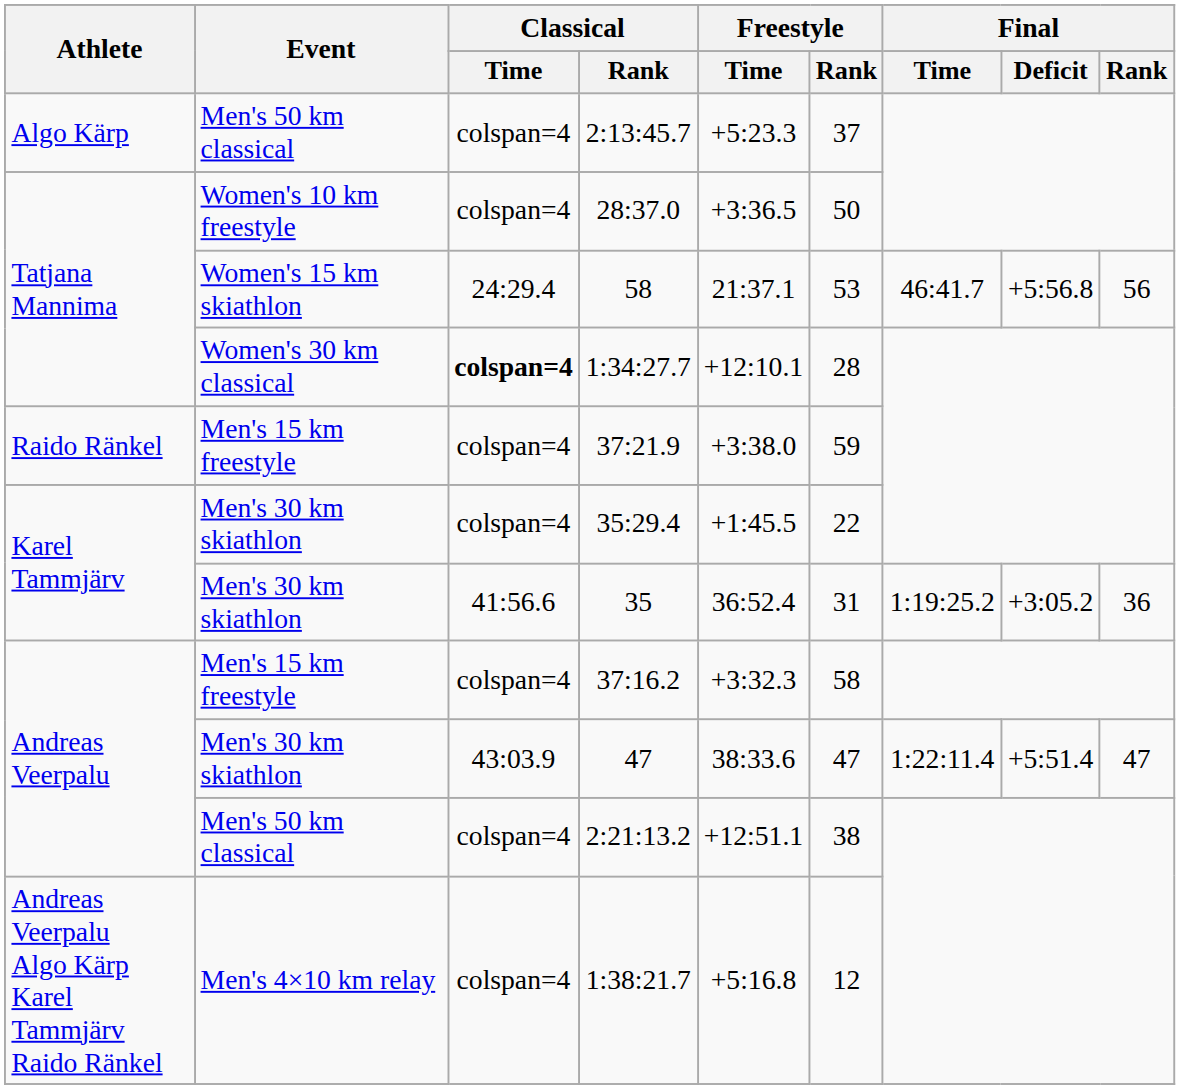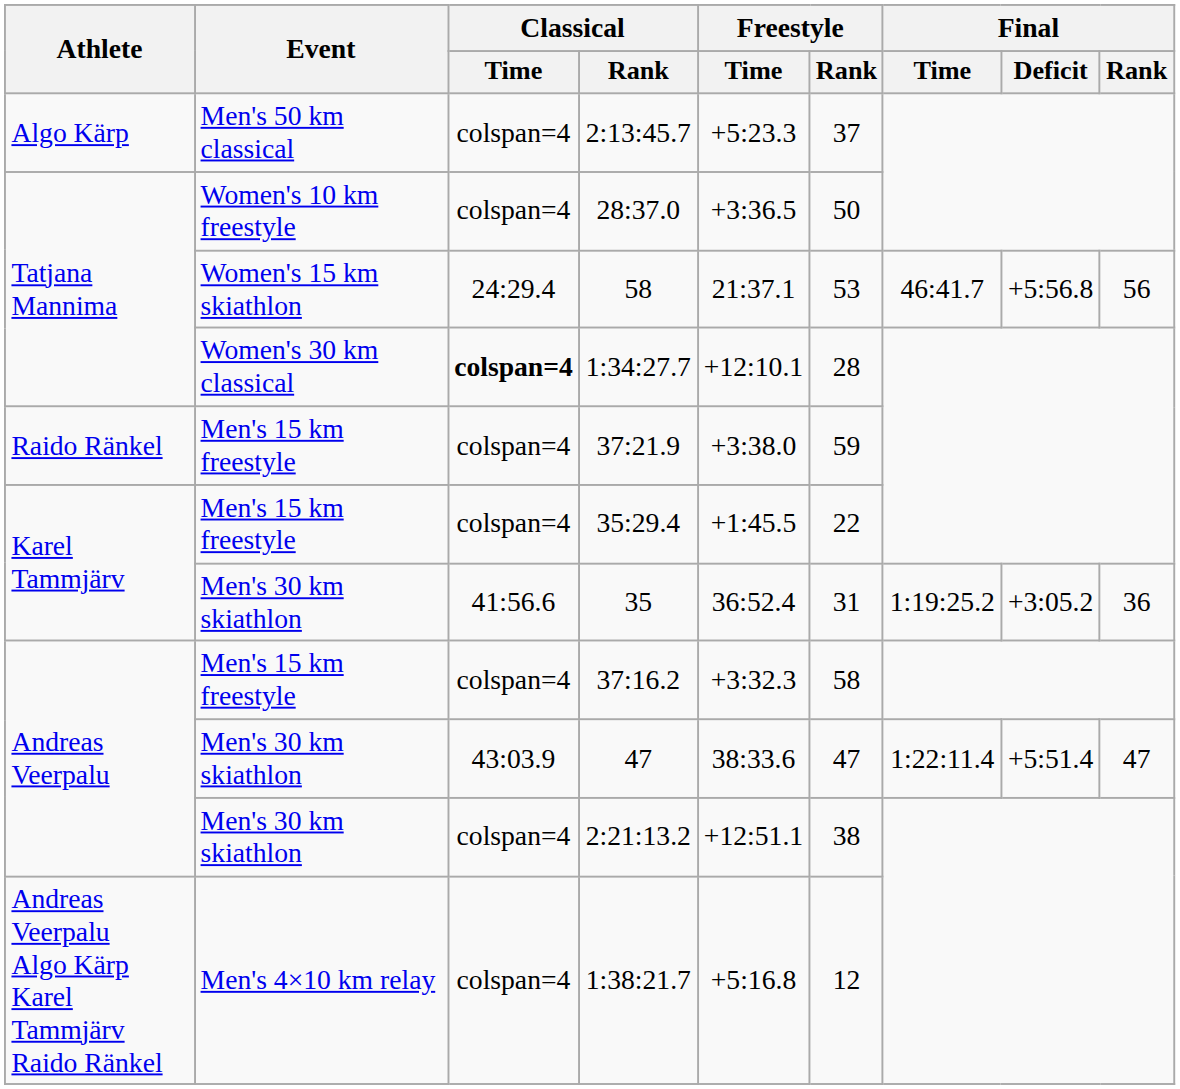(272, 523) Men's 30 km skiathlon -> (272, 523) Men's 15 km freestyle
(272, 836) Men's 50 km classical -> (272, 836) Men's 30 km skiathlon
